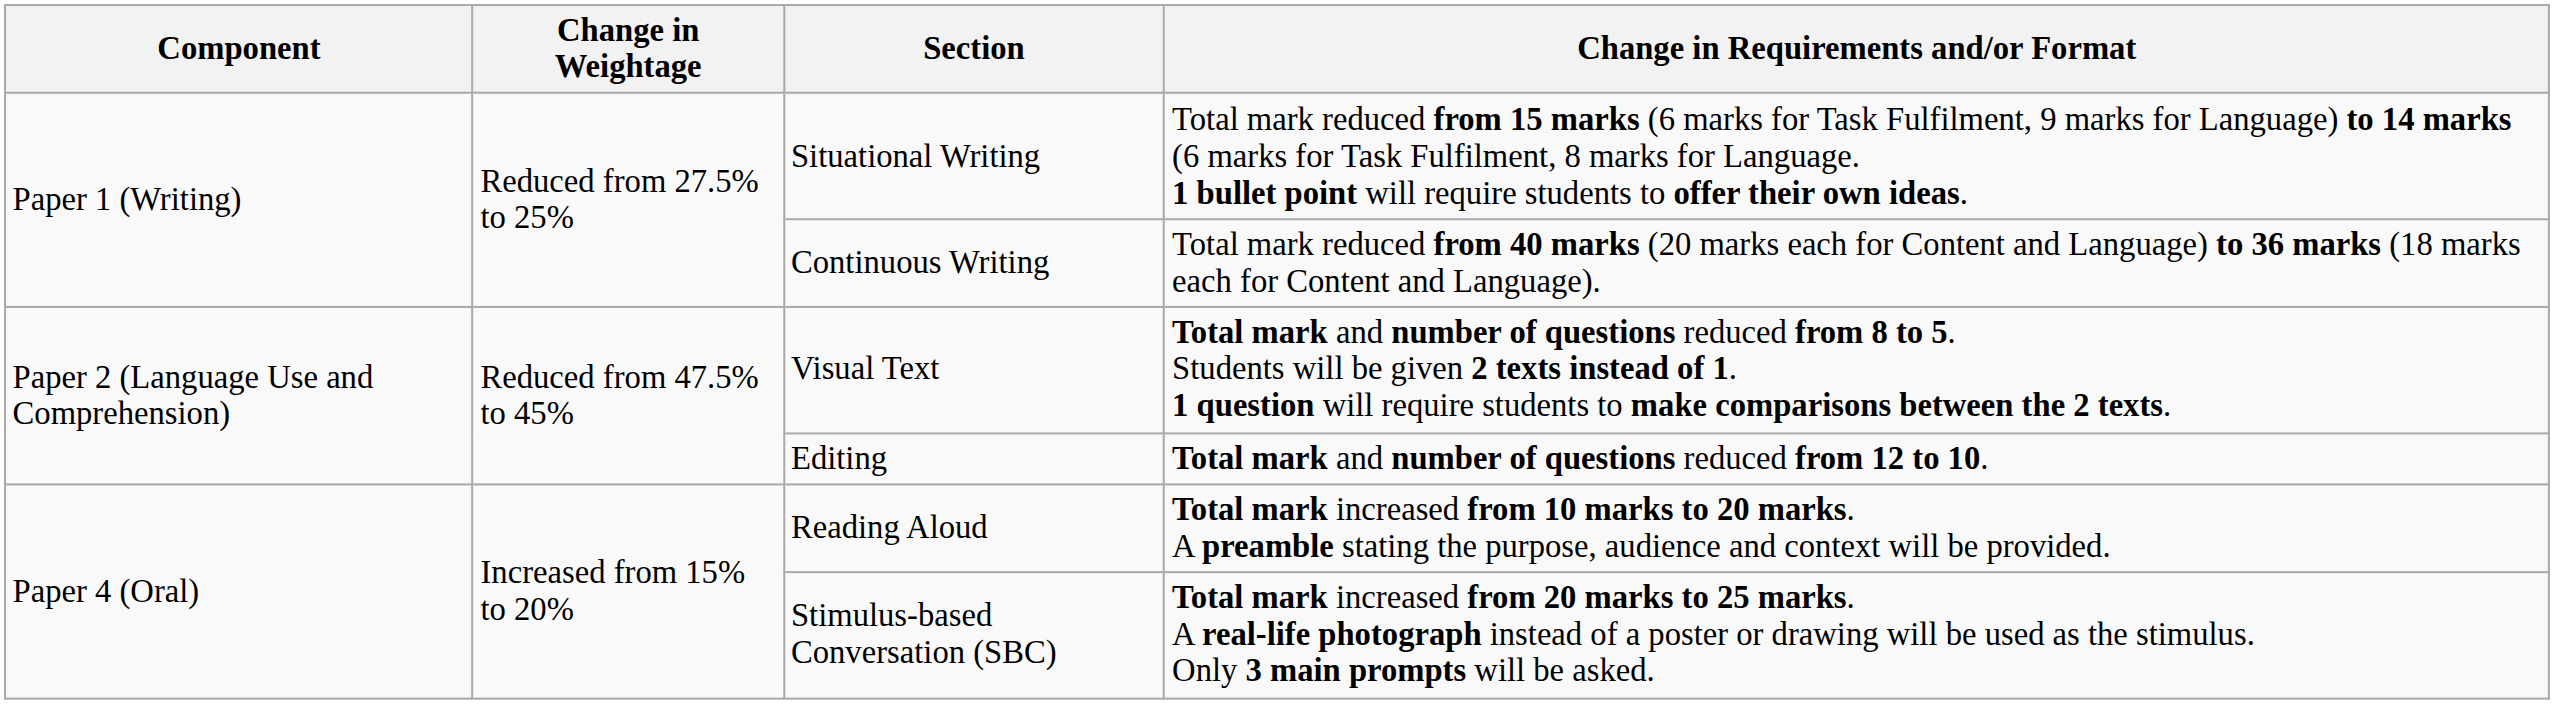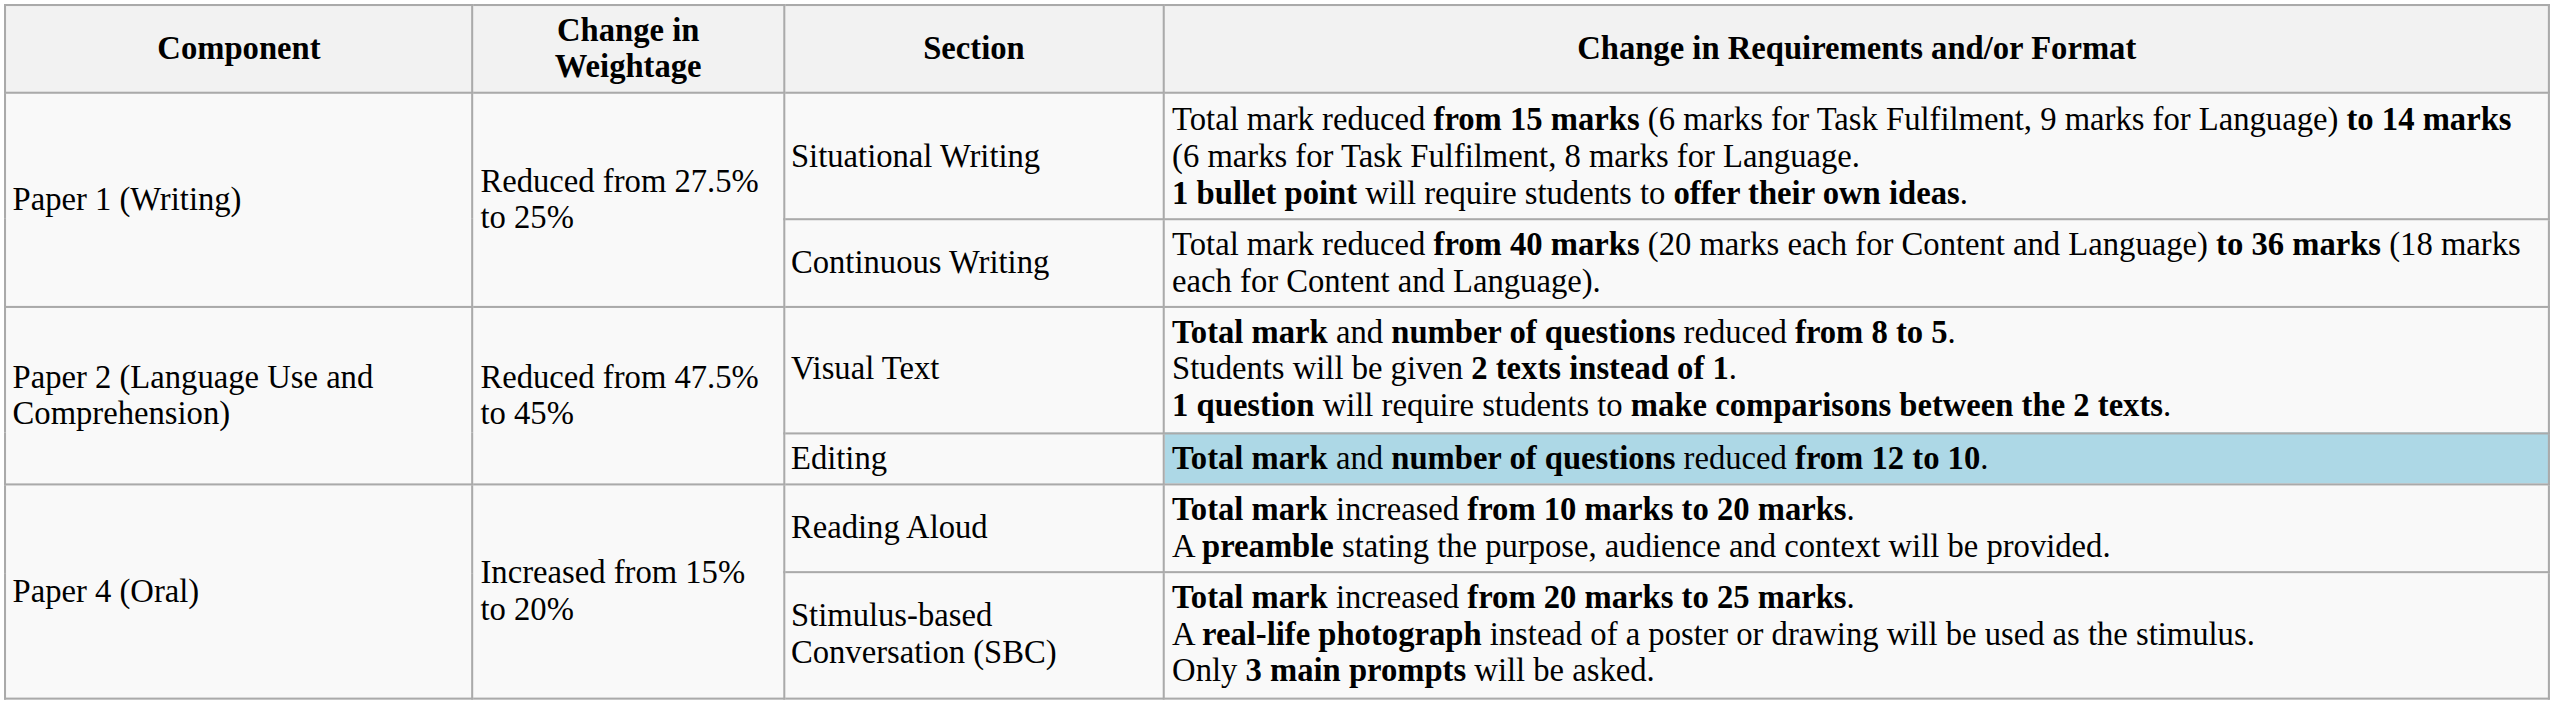(1580, 457) no background -> (1580, 457) lightblue background
